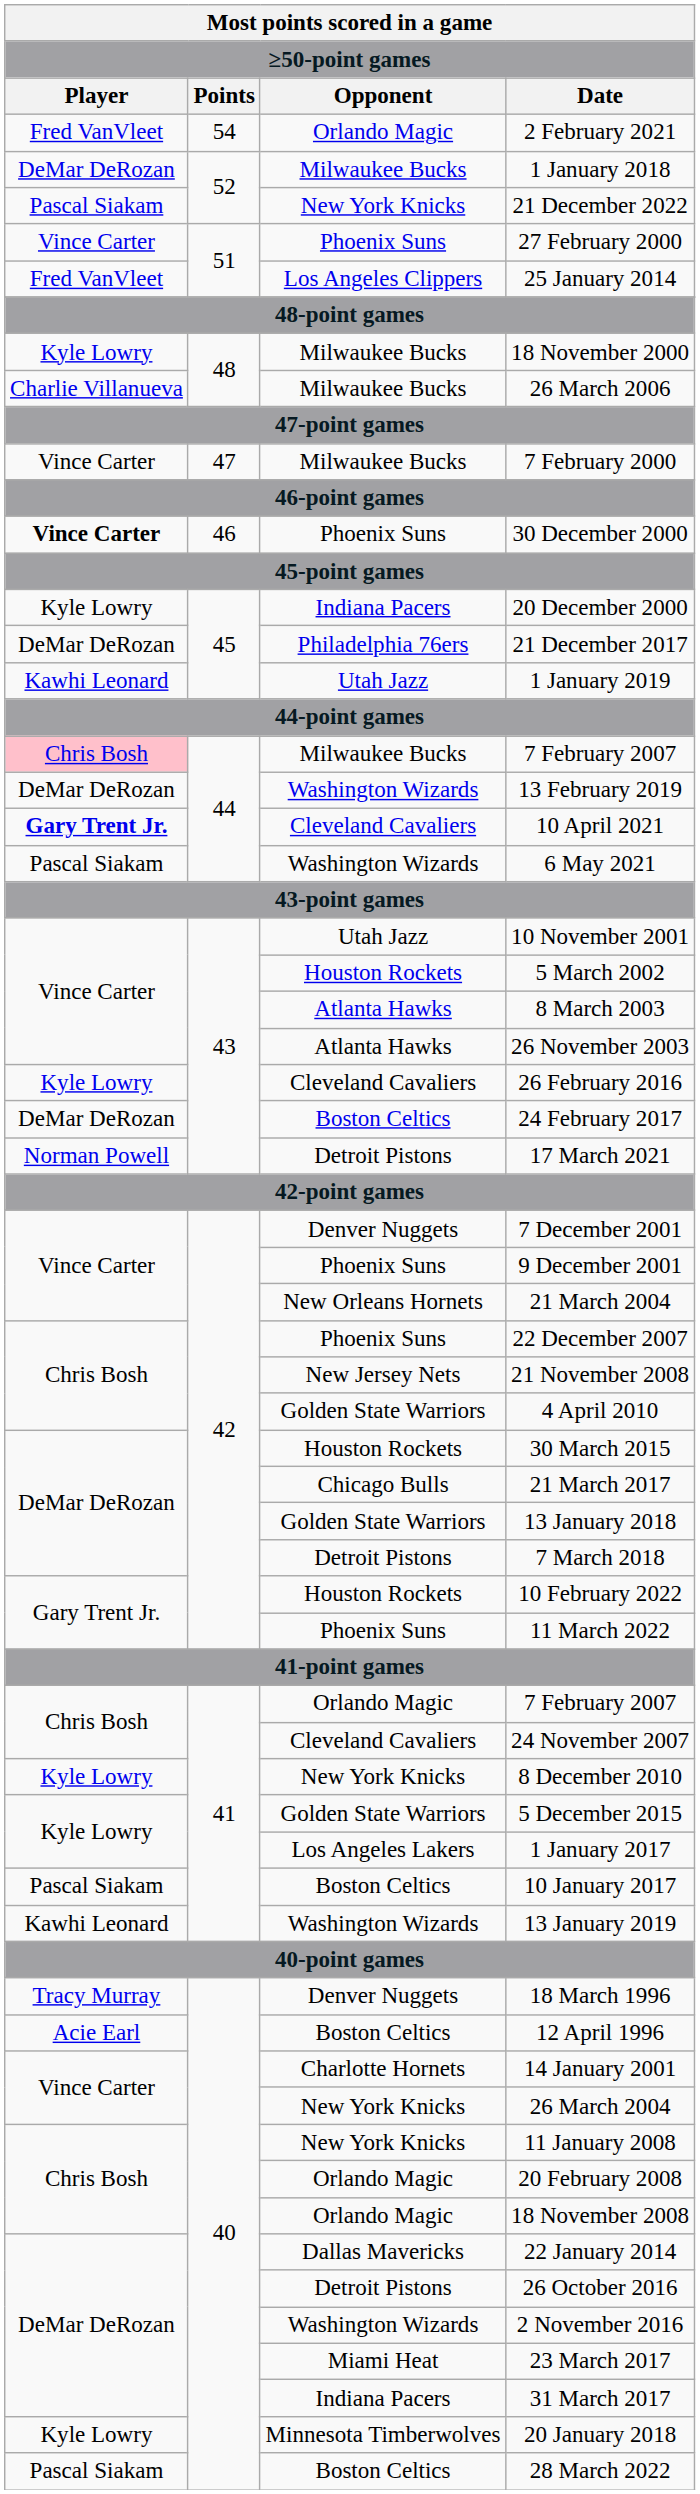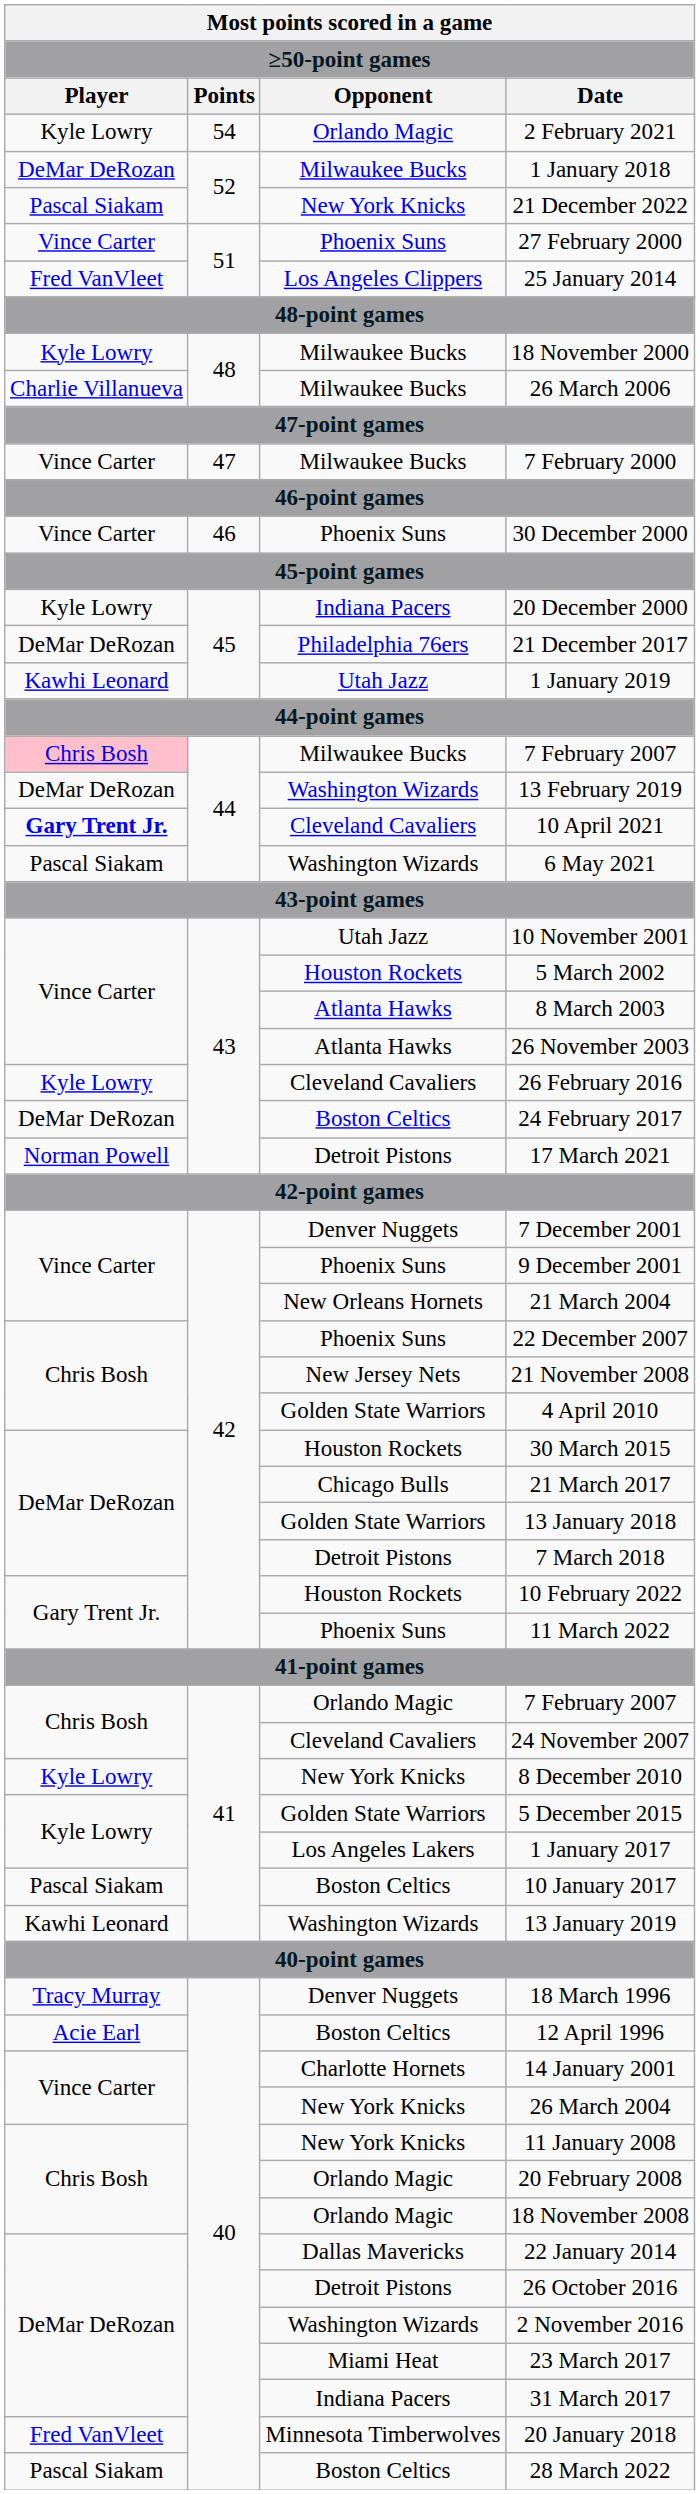(96, 132) Fred VanVleet -> (96, 132) Kyle Lowry
(96, 534) bold -> (96, 534) normal
(96, 2434) Kyle Lowry -> (96, 2434) Fred VanVleet
